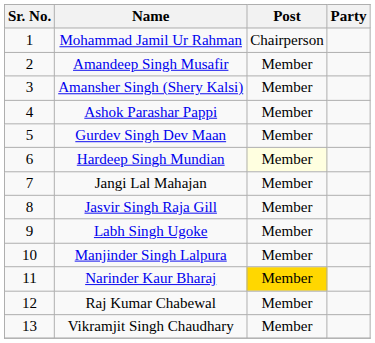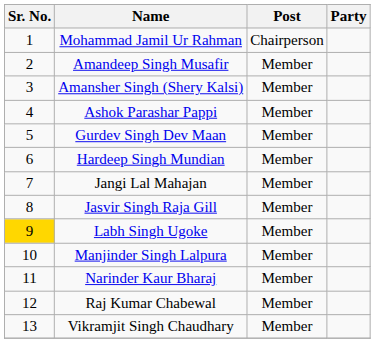(287, 159) lightyellow background -> (287, 159) no background
(30, 231) no background -> (30, 231) gold background
(287, 278) gold background -> (287, 278) no background
